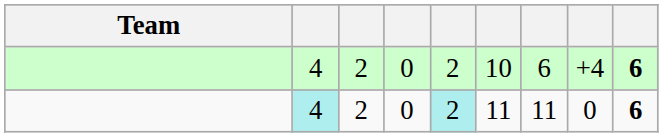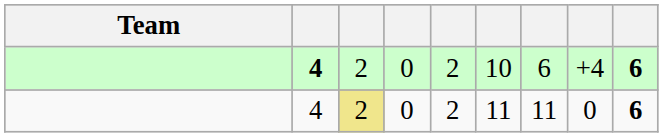(316, 68) normal -> (316, 68) bold
(316, 110) paleturquoise background -> (316, 110) no background
(361, 110) no background -> (361, 110) khaki background
(453, 110) paleturquoise background -> (453, 110) no background
